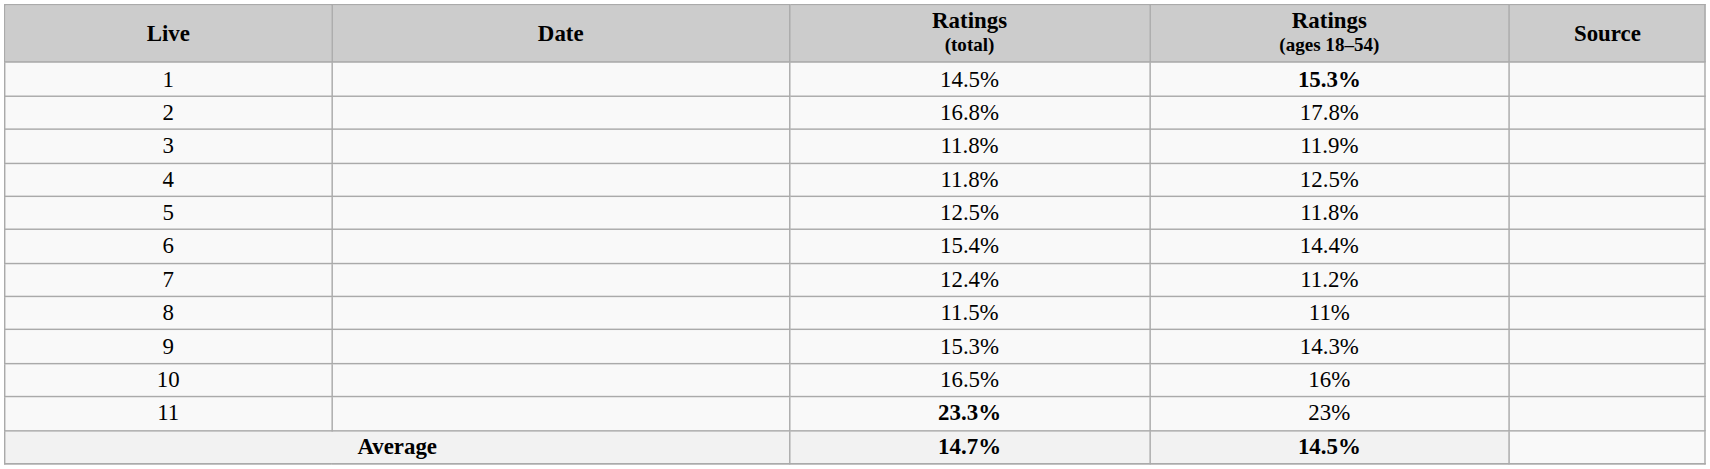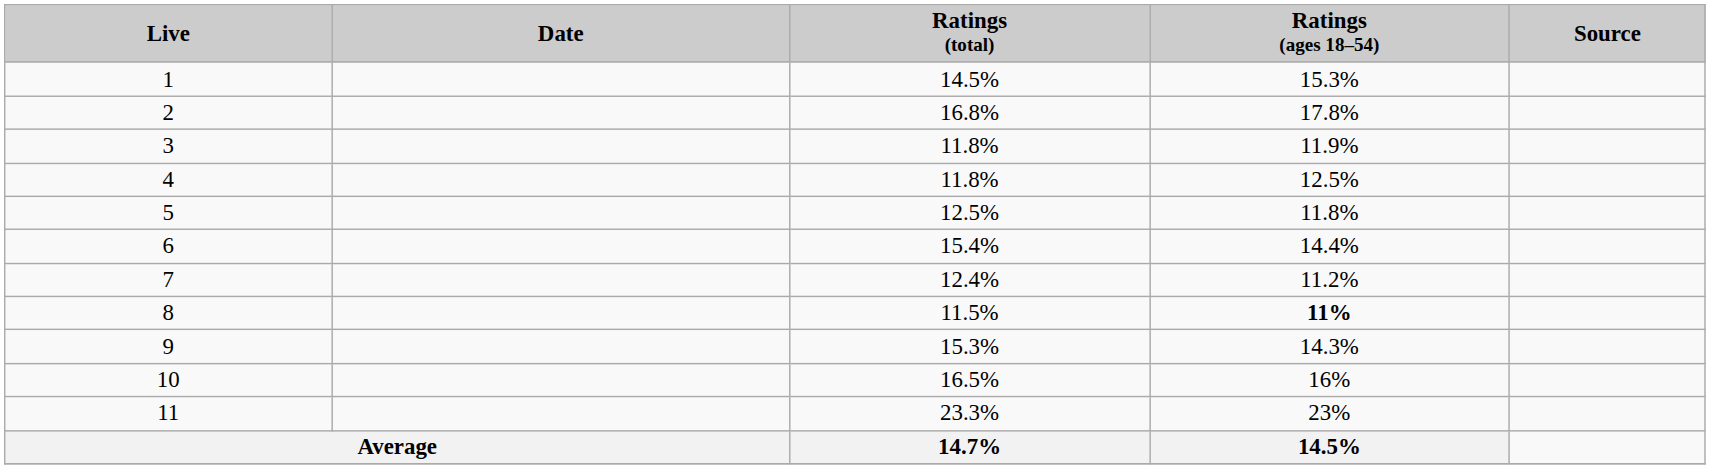(1329, 78) bold -> (1329, 78) normal
(1329, 312) normal -> (1329, 312) bold
(970, 413) bold -> (970, 413) normal
